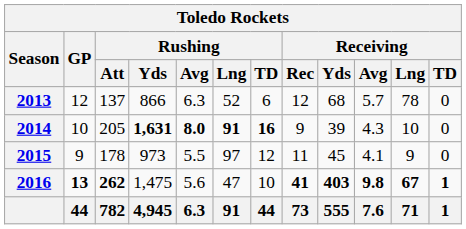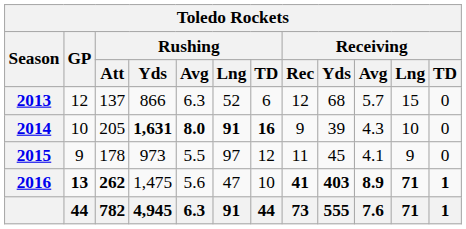(410, 100) 78 -> (410, 100) 15
(373, 182) 9.8 -> (373, 182) 8.9
(410, 182) 67 -> (410, 182) 71
